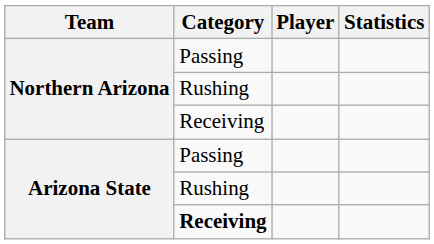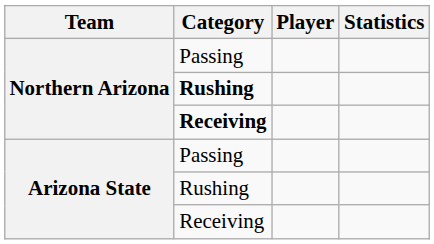(214, 88) normal -> (217, 88) bold
(222, 121) normal -> (223, 121) bold
(223, 221) bold -> (222, 221) normal
